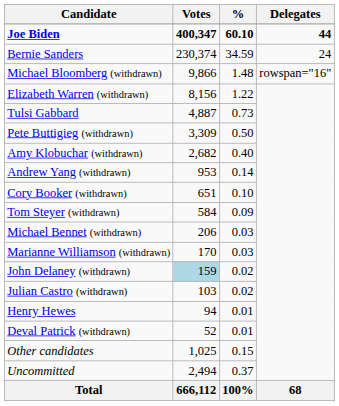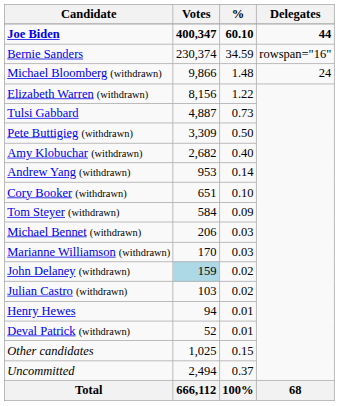(325, 53) 24 -> (295, 53) rowspan="16"
(295, 73) rowspan="16" -> (325, 73) 24
